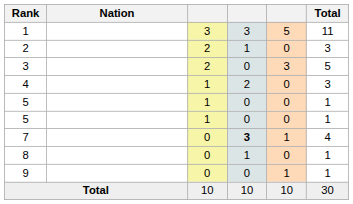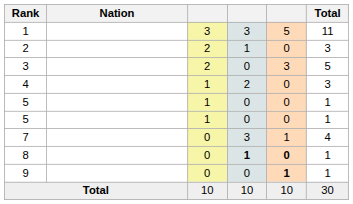(247, 138) bold -> (247, 138) normal
(247, 156) normal -> (247, 156) bold
(287, 156) normal -> (287, 156) bold
(287, 173) normal -> (287, 173) bold
